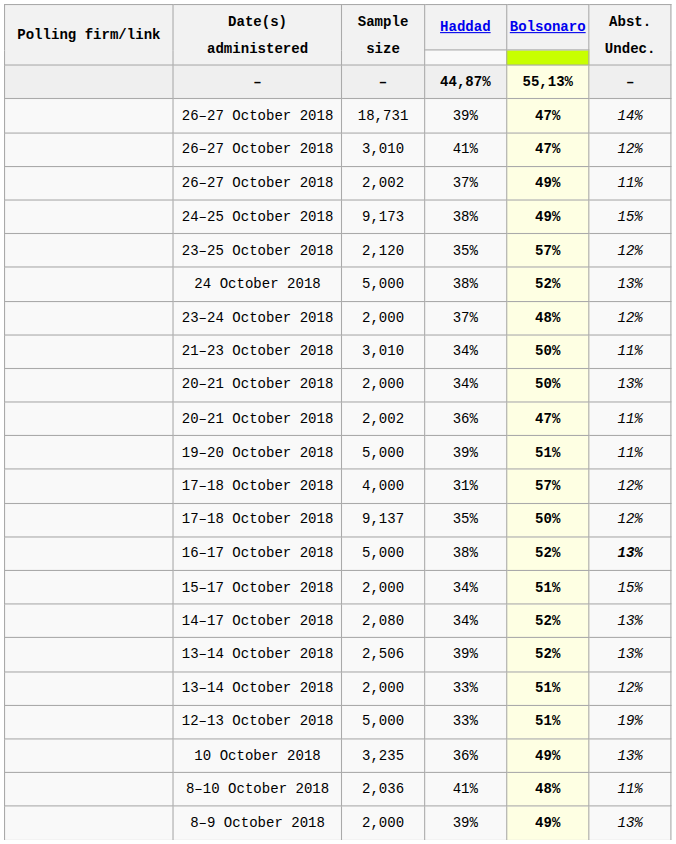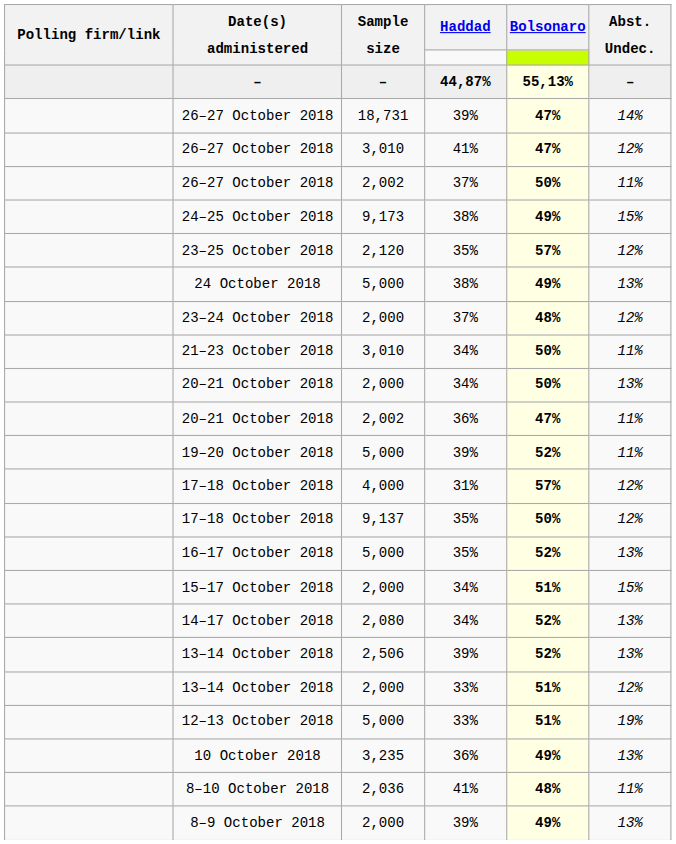(548, 183) 49% -> (548, 183) 50%
(548, 284) 52% -> (548, 284) 49%
(548, 453) 51% -> (548, 453) 52%
(465, 554) 38% -> (465, 554) 35%
(630, 554) bold -> (630, 554) normal
